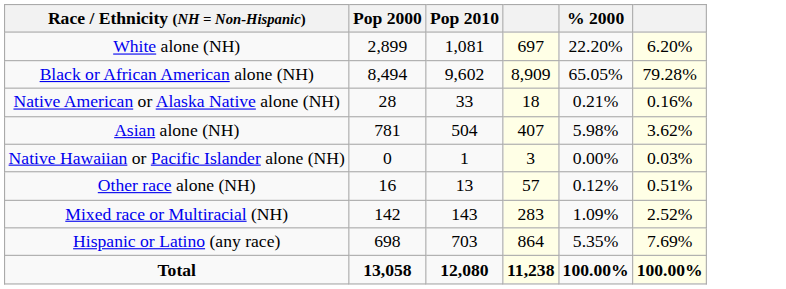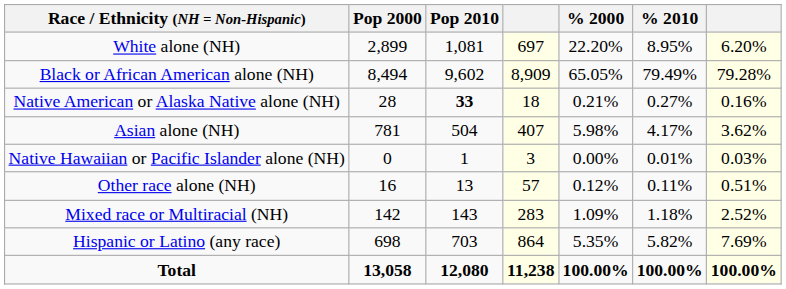+ column: (670, 18)
(464, 102) normal -> (464, 102) bold
